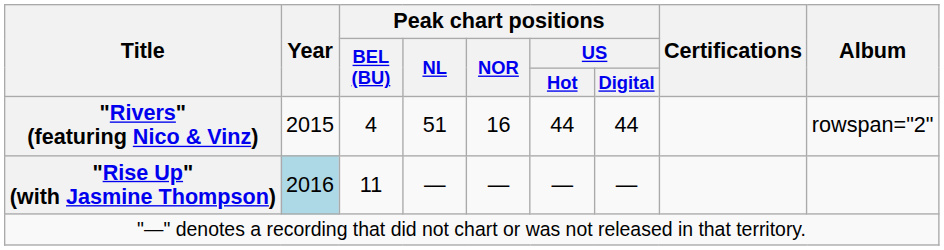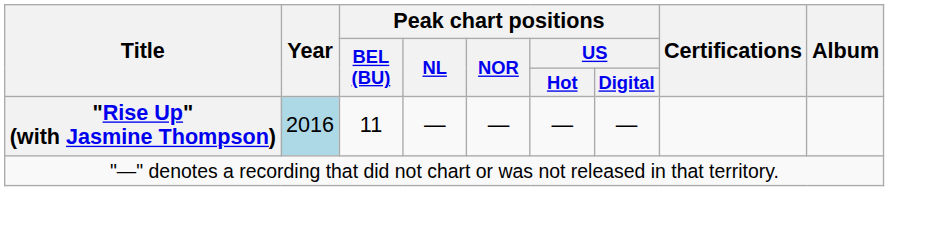- row: (143, 125)
